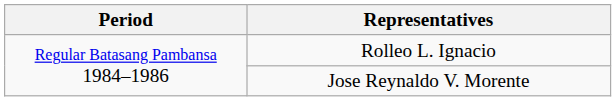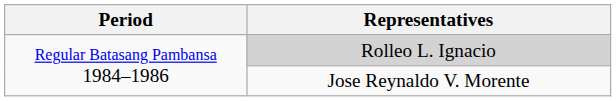(428, 50) no background -> (428, 50) lightgrey background
